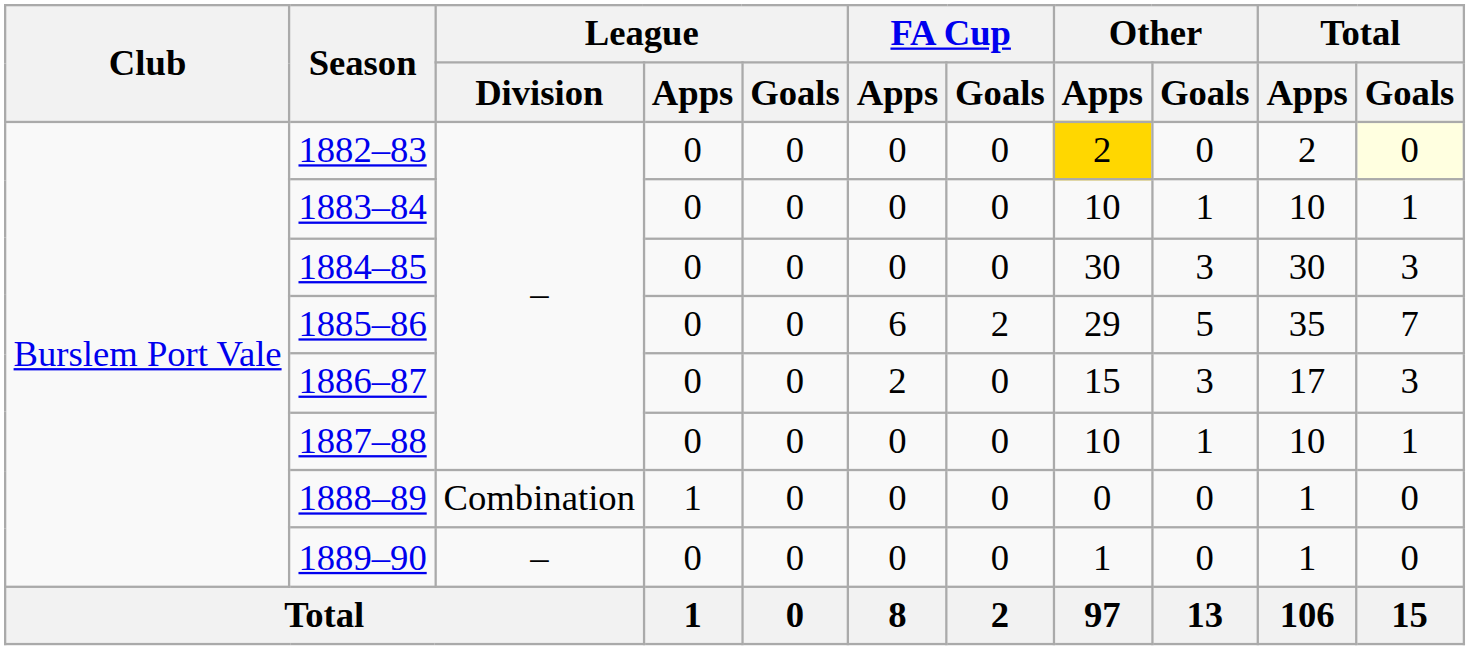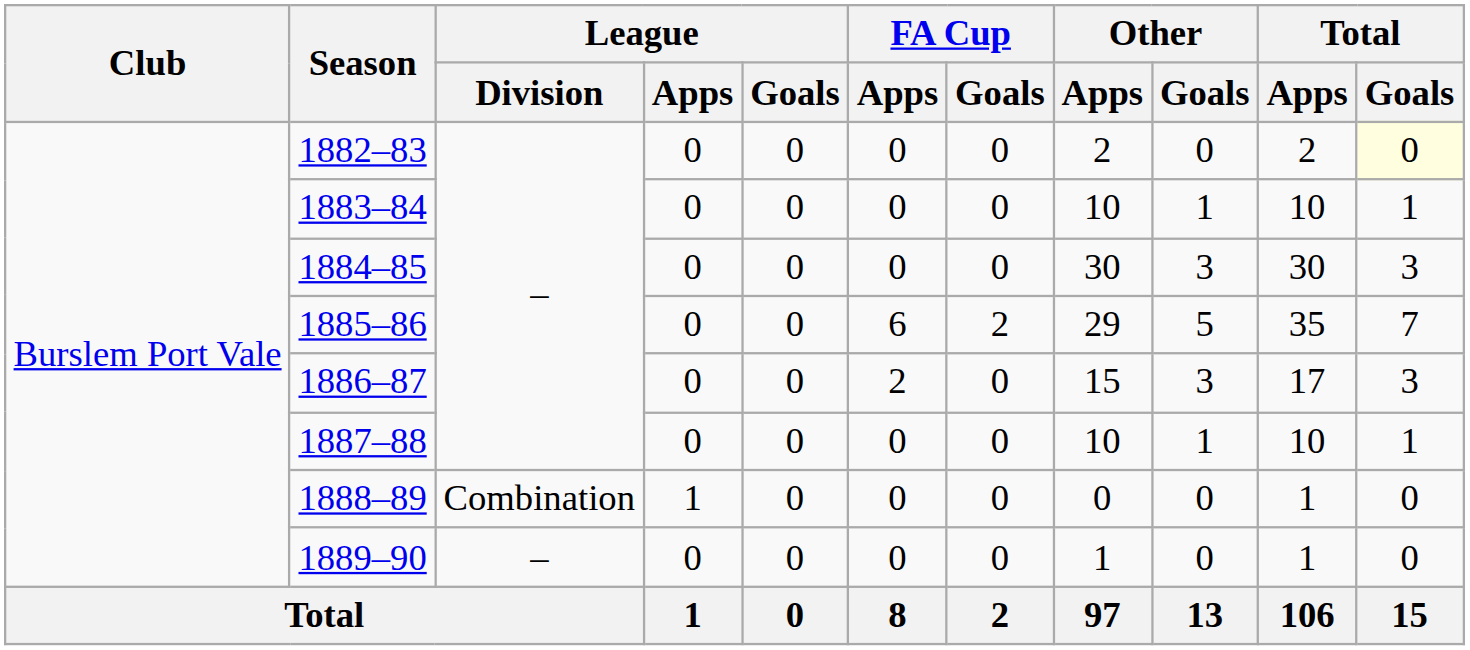(1102, 149) gold background -> (1102, 149) no background
